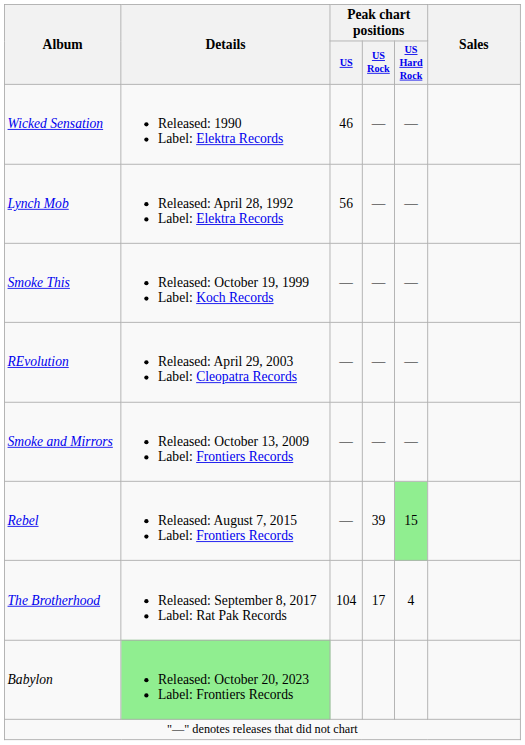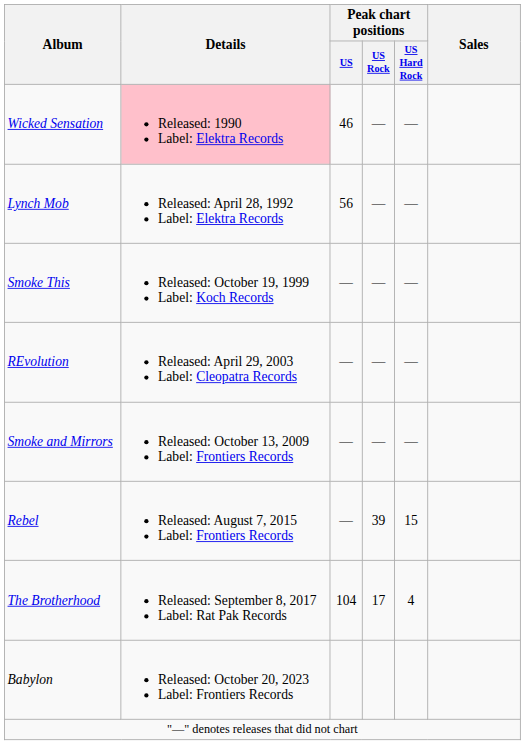(225, 132) no background -> (225, 132) pink background
(411, 521) lightgreen background -> (411, 521) no background
(225, 687) lightgreen background -> (225, 687) no background
